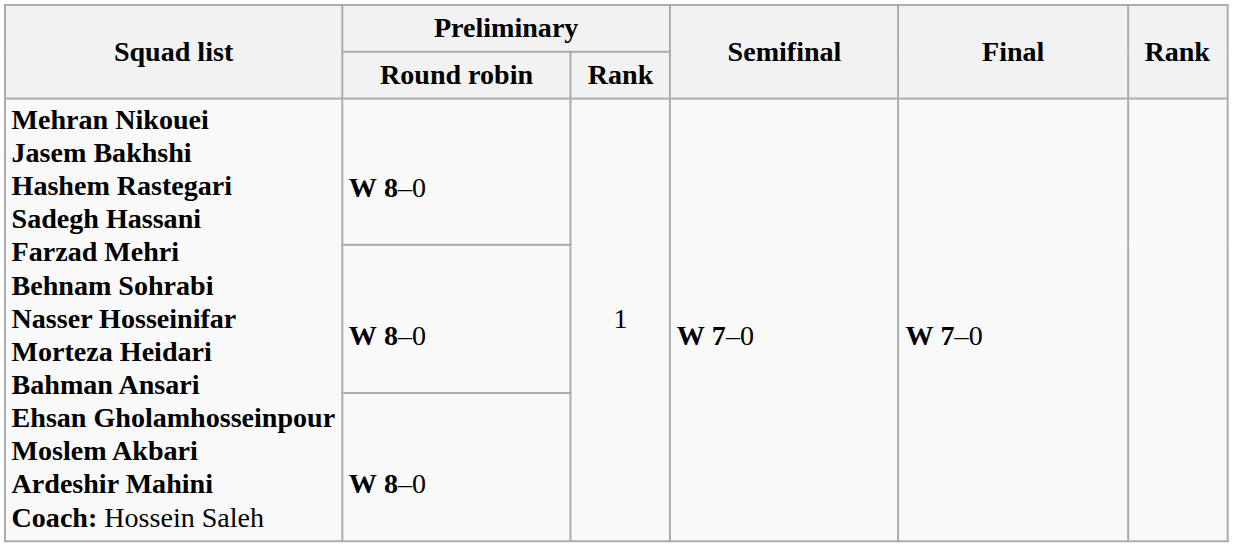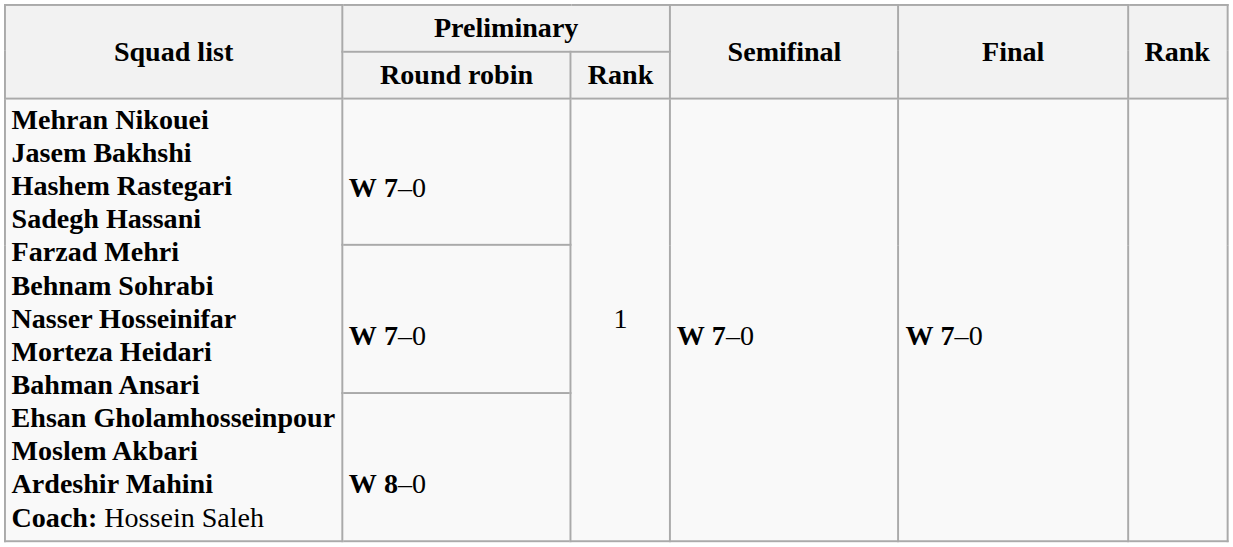(387, 188) W 8–0 -> (387, 188) W 7–0
(387, 336) W 8–0 -> (387, 336) W 7–0
